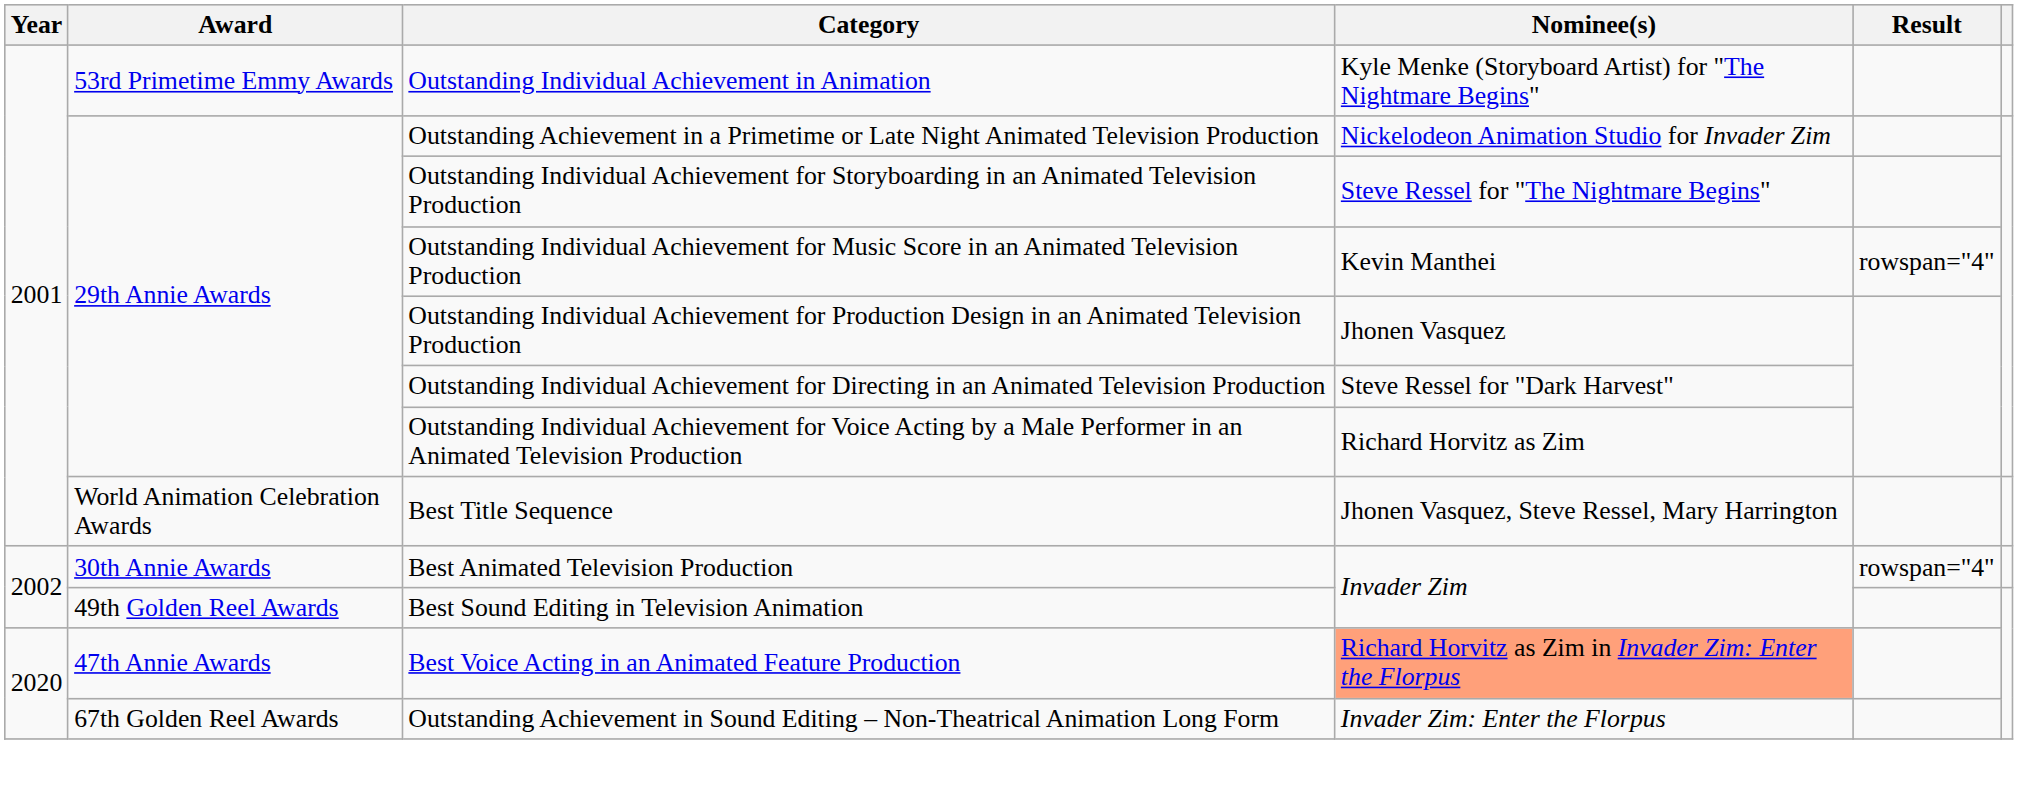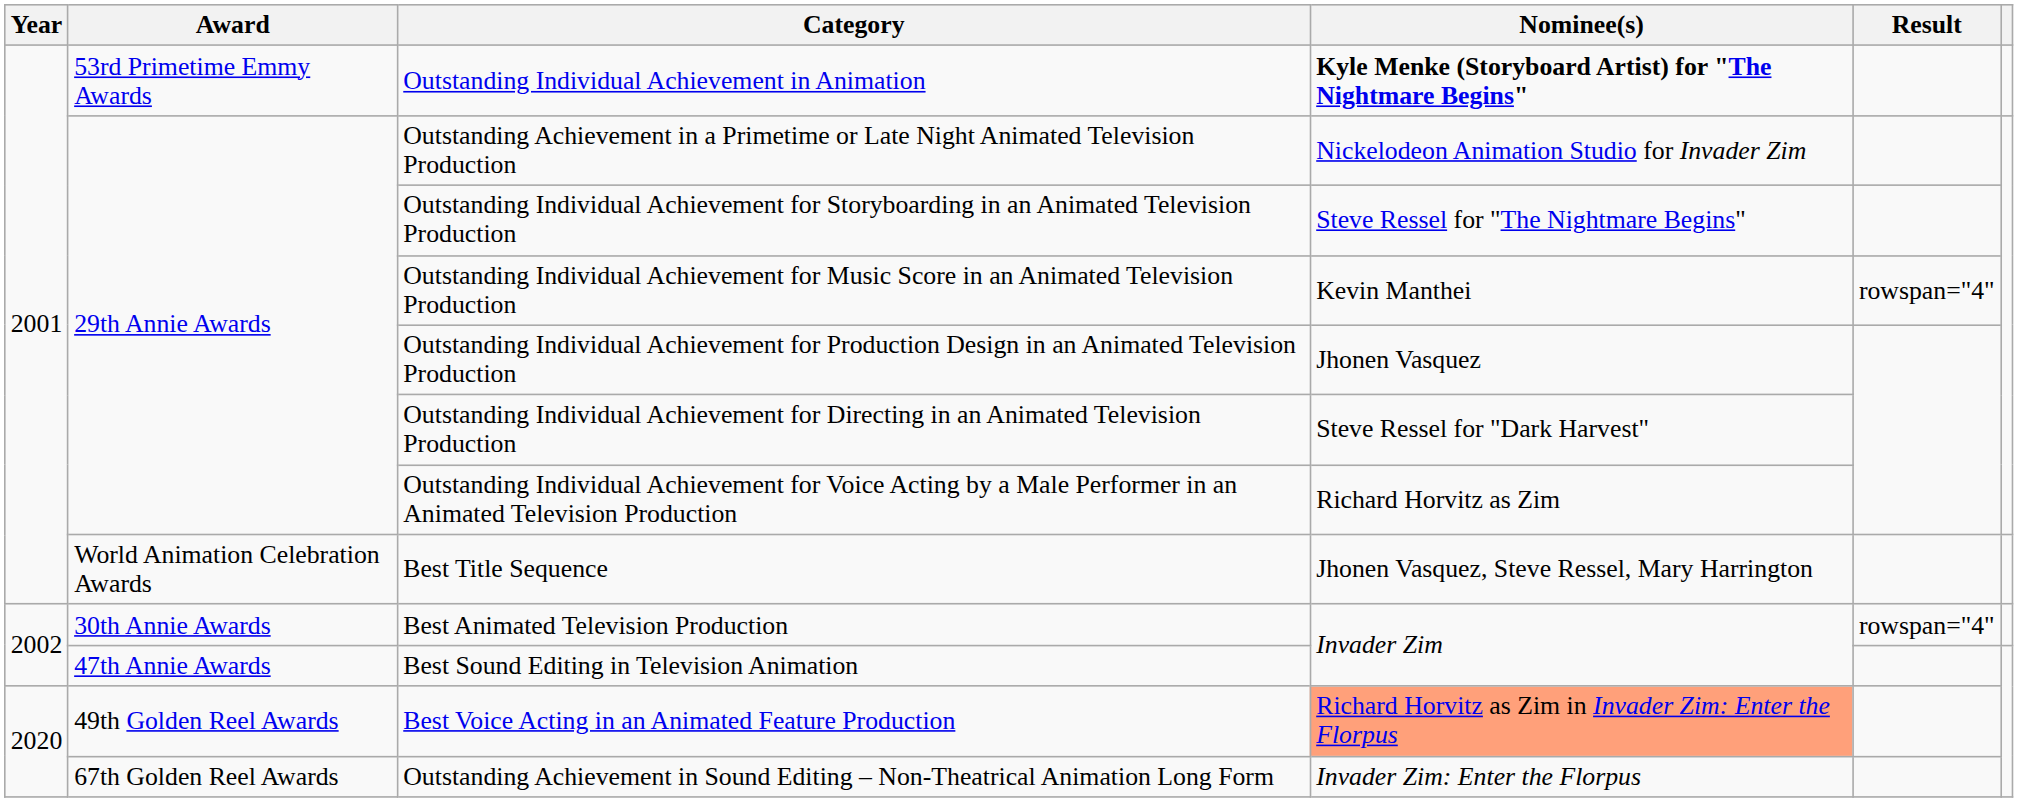(1553, 80) normal -> (1544, 80) bold
(206, 607) 49th Golden Reel Awards -> (172, 665) 47th Annie Awards
(172, 662) 47th Annie Awards -> (206, 720) 49th Golden Reel Awards
